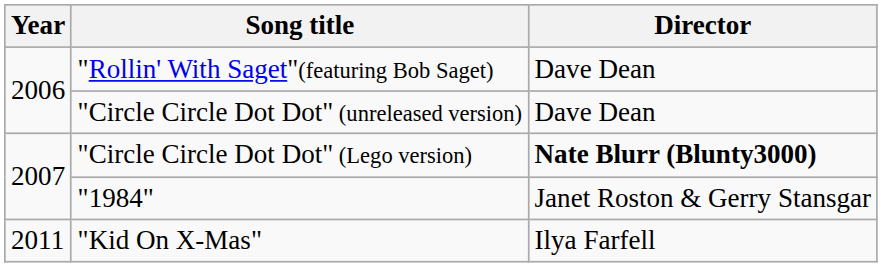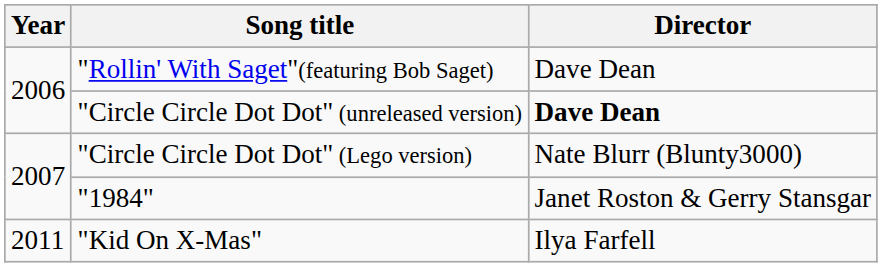(595, 111) normal -> (597, 111) bold
(676, 154) bold -> (668, 154) normal
